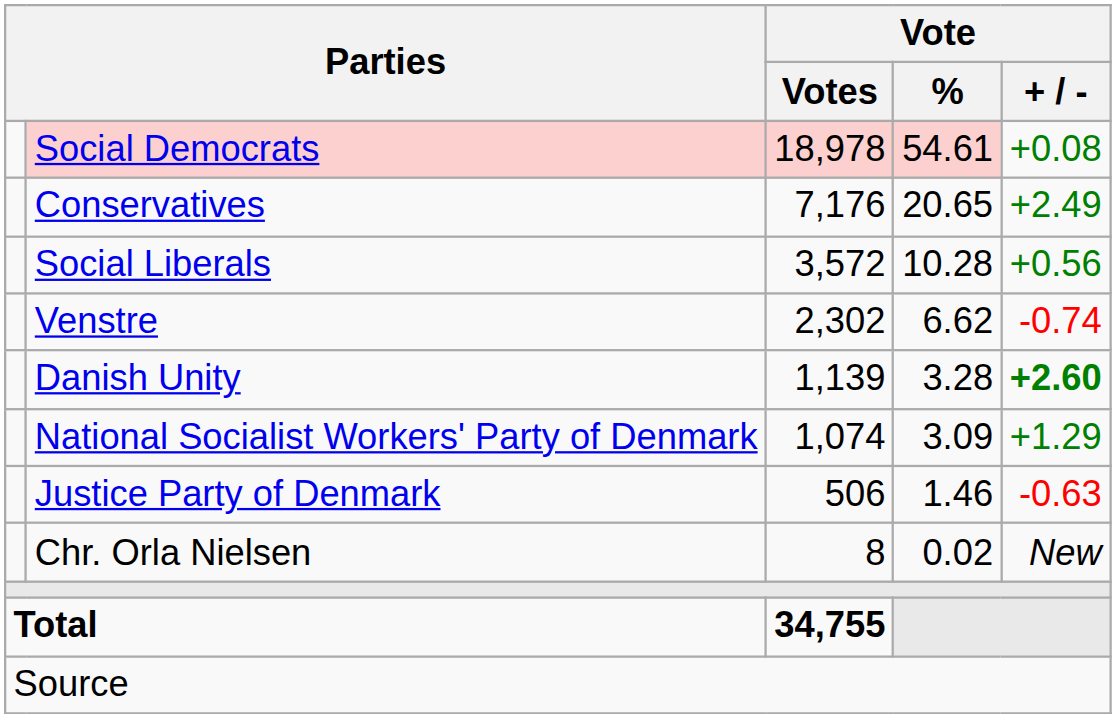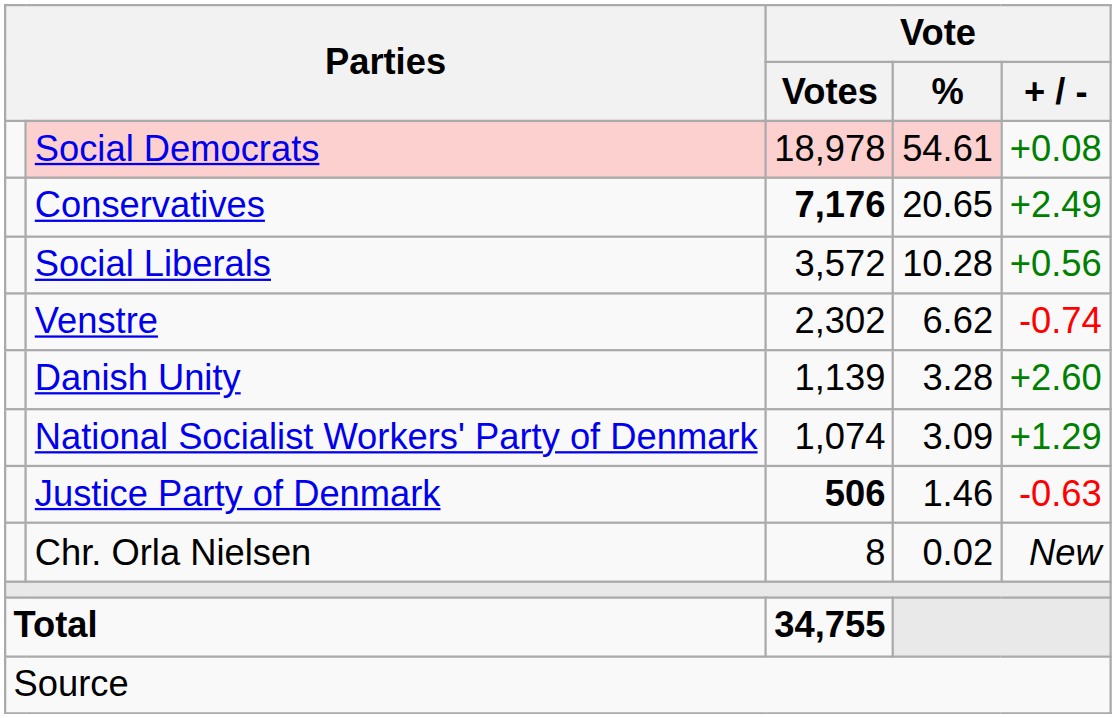(840, 206) normal -> (840, 206) bold
(1056, 378) bold -> (1056, 378) normal
(855, 494) normal -> (855, 494) bold
